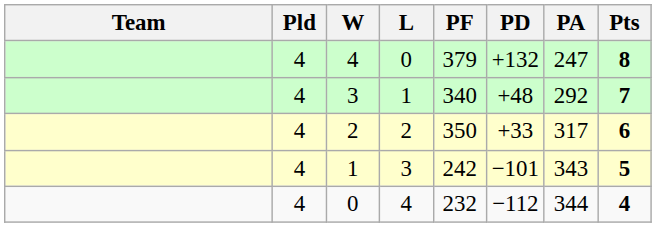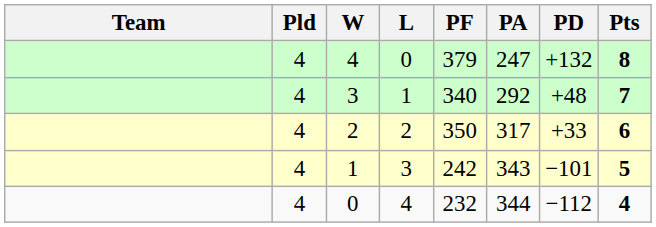columns swapped: (571, 22) <-> (515, 22)
